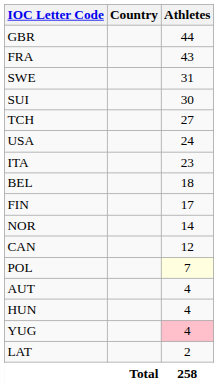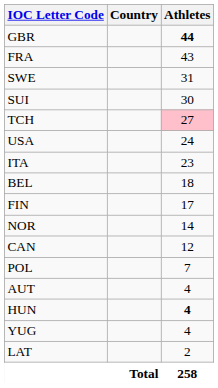(187, 36) normal -> (187, 36) bold
(187, 120) no background -> (187, 120) pink background
(187, 267) lightyellow background -> (187, 267) no background
(187, 309) normal -> (187, 309) bold
(187, 330) pink background -> (187, 330) no background
